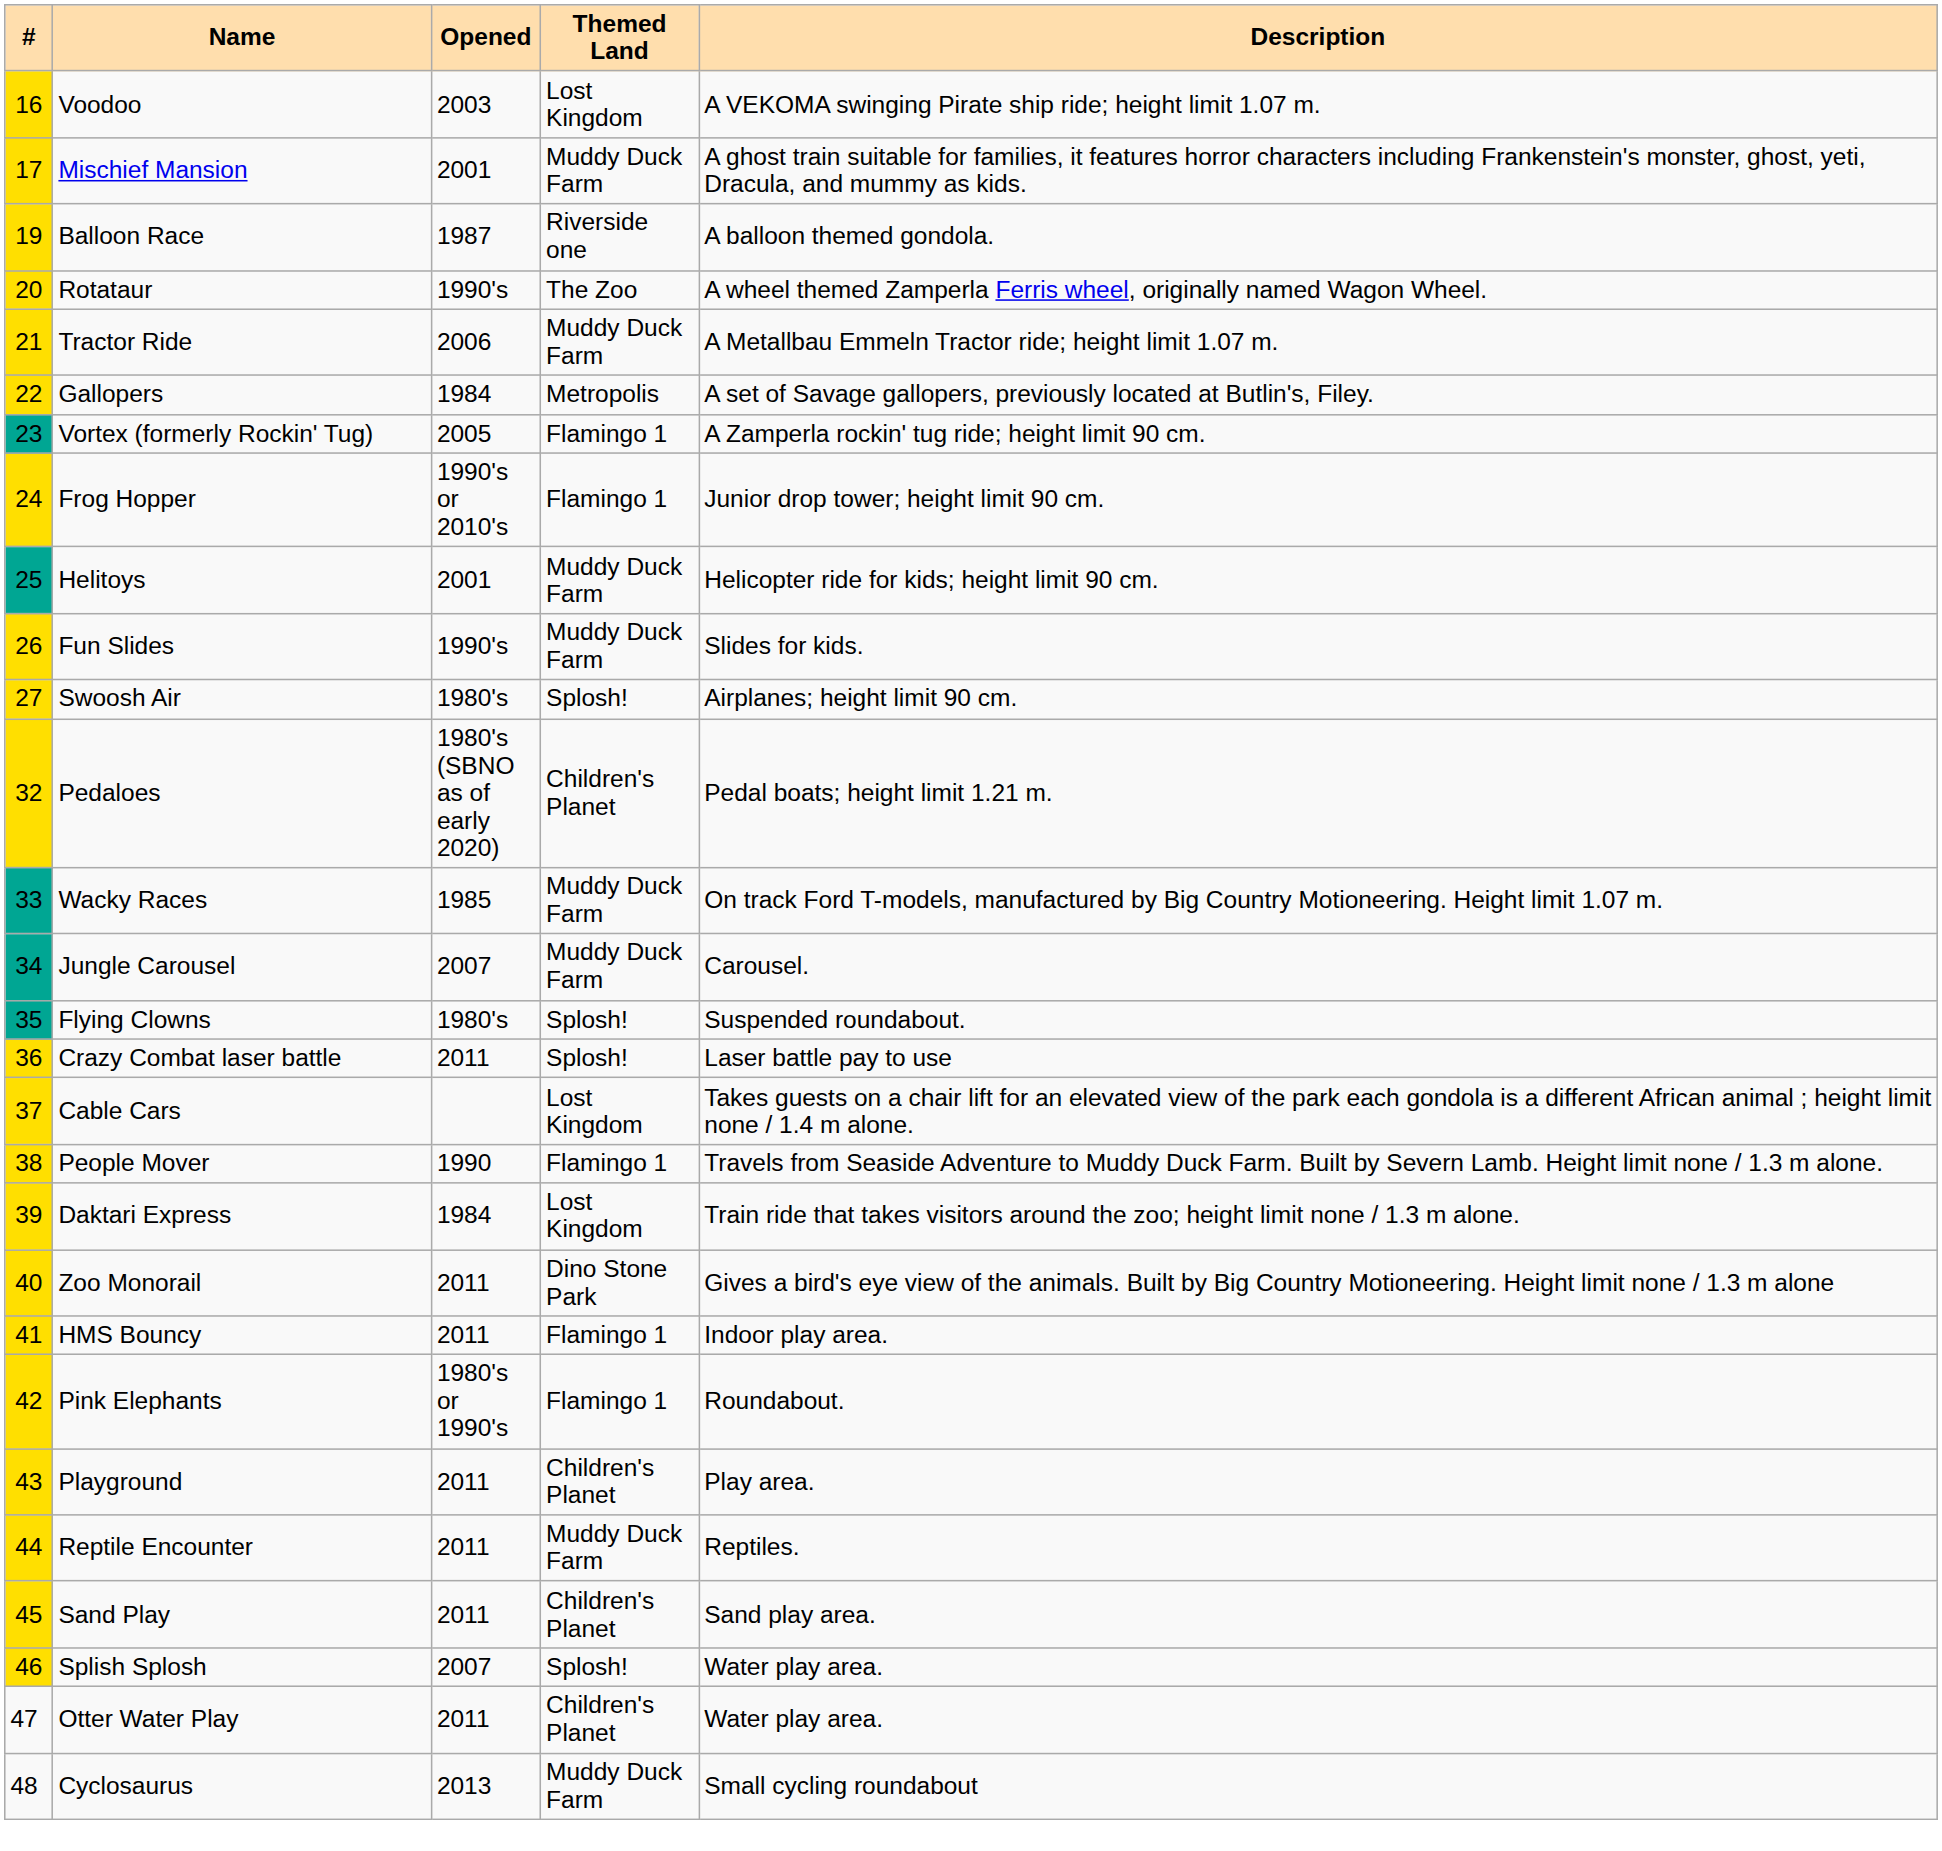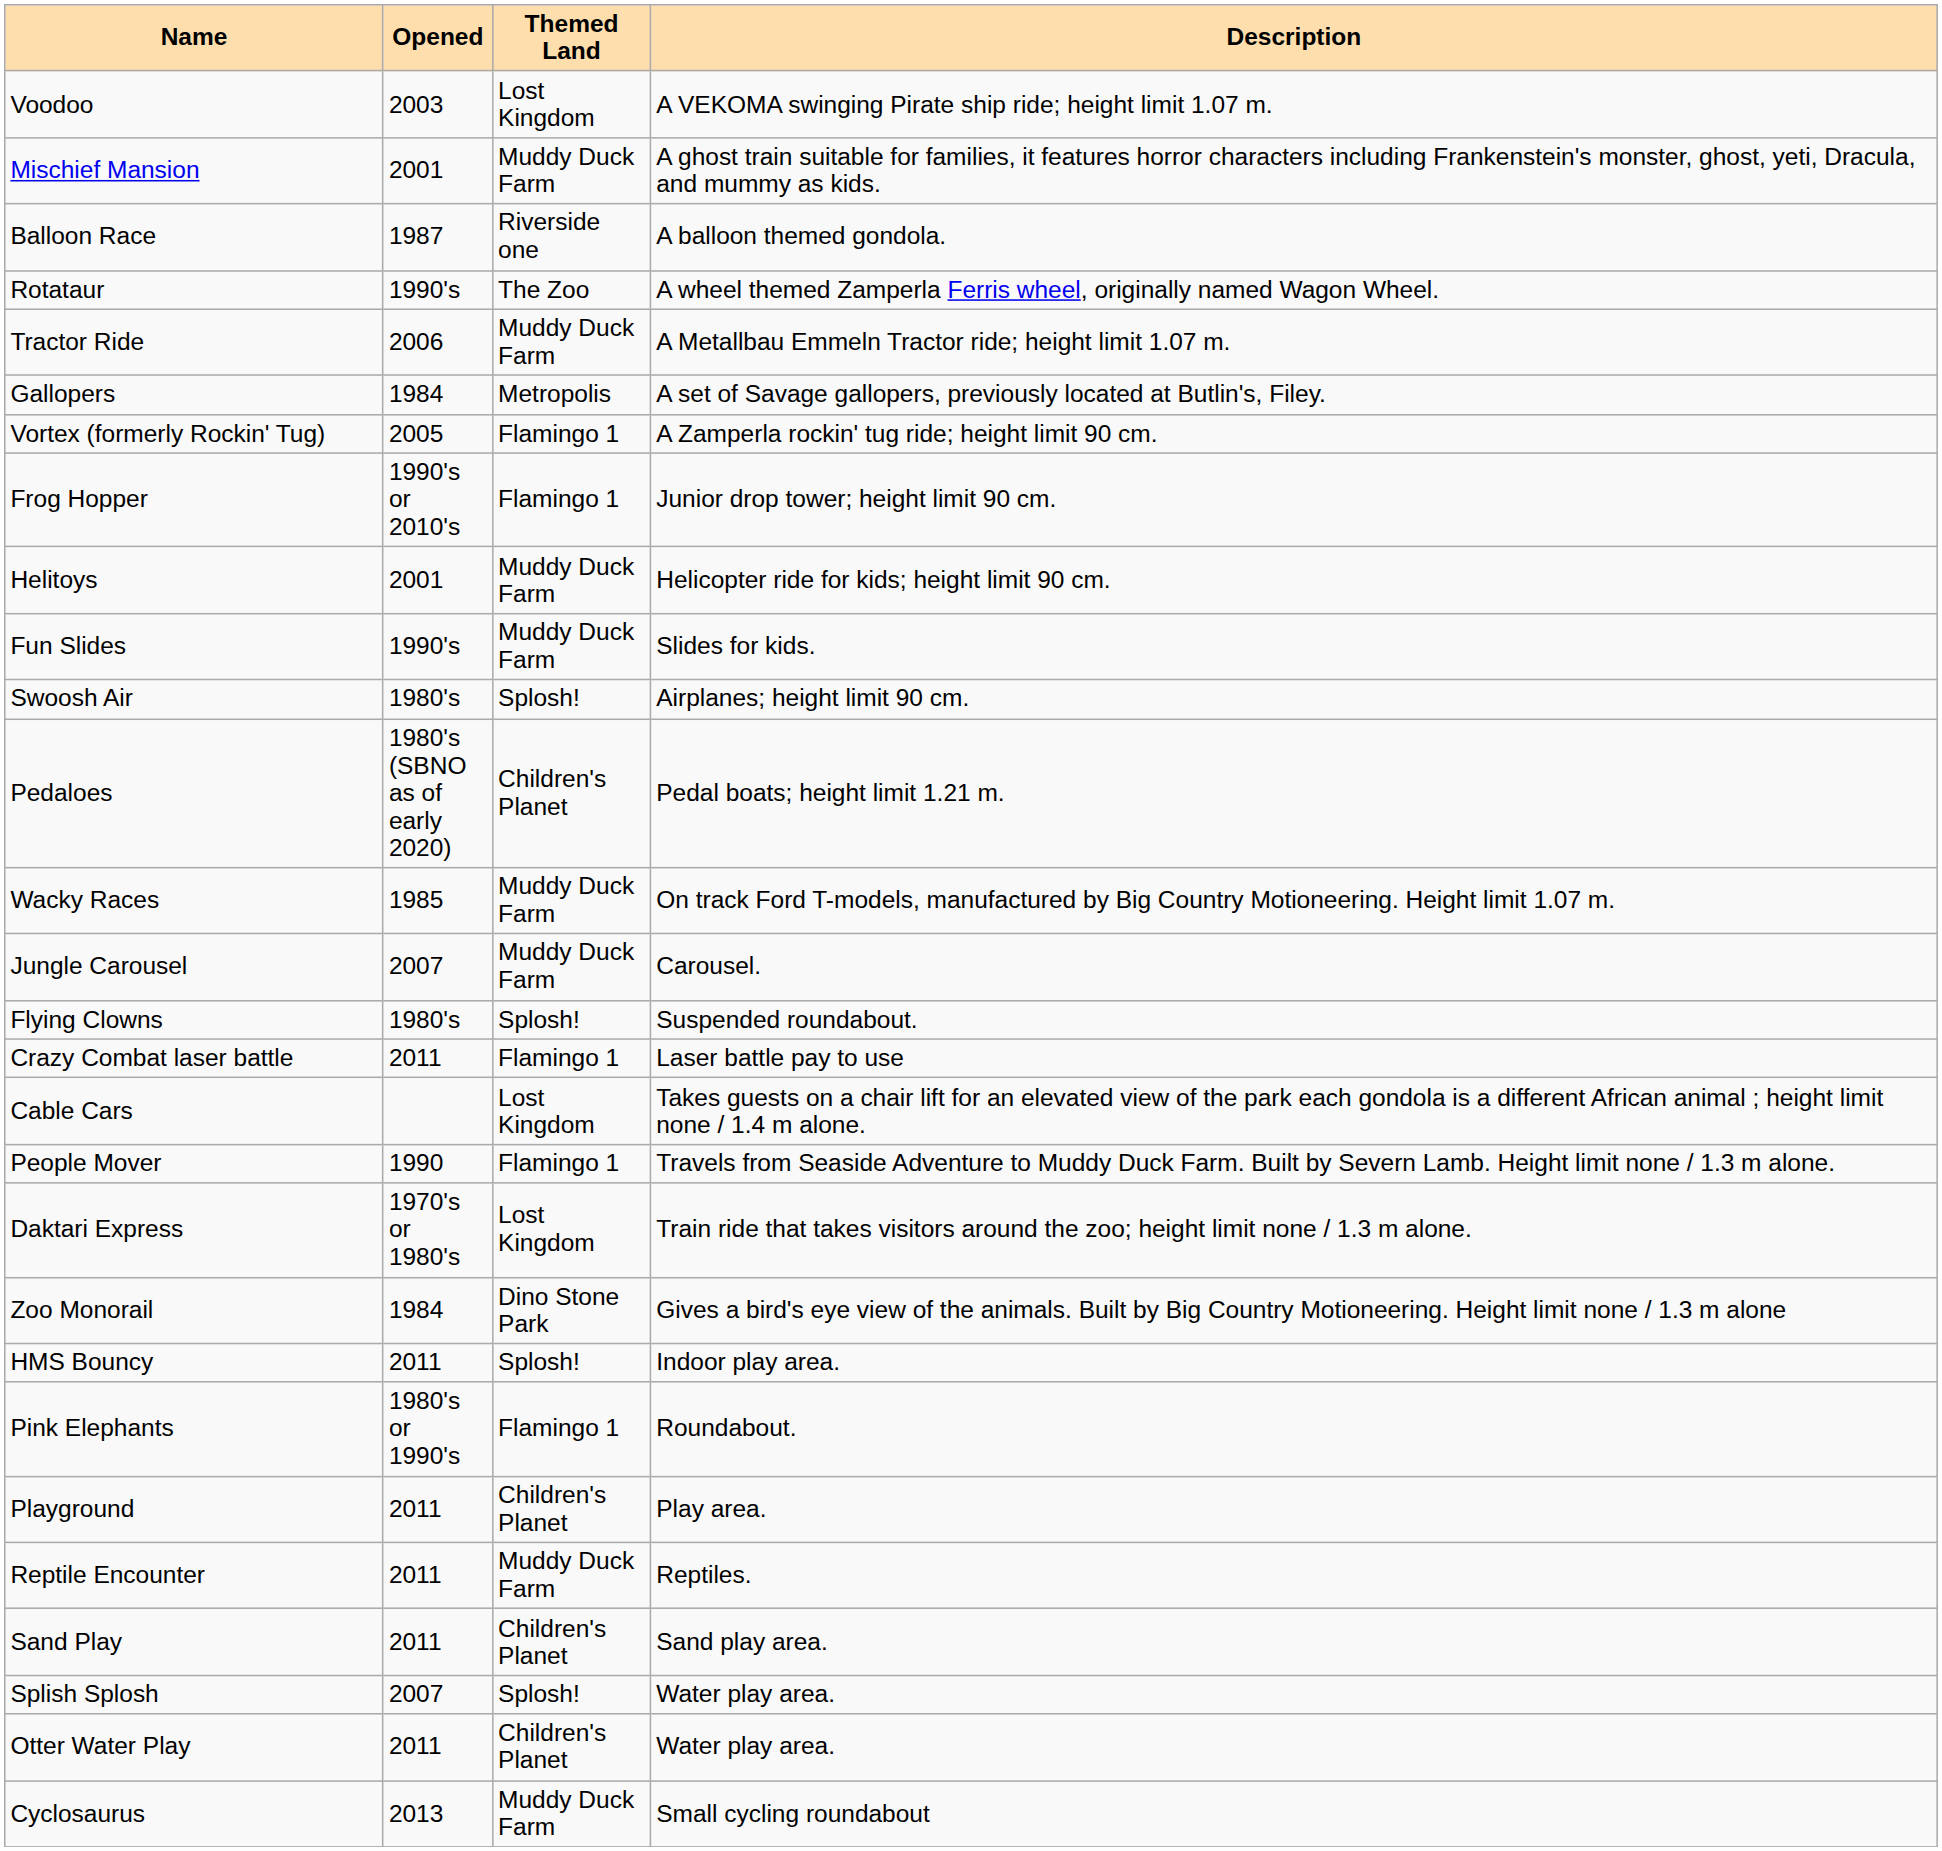- column: (29, 37)
(587, 1058) Splosh! -> (559, 1058) Flamingo 1
(464, 1215) 1984 -> (425, 1229) 1970's or 1980's
(463, 1282) 2011 -> (416, 1309) 1984
(607, 1334) Flamingo 1 -> (539, 1362) Splosh!
